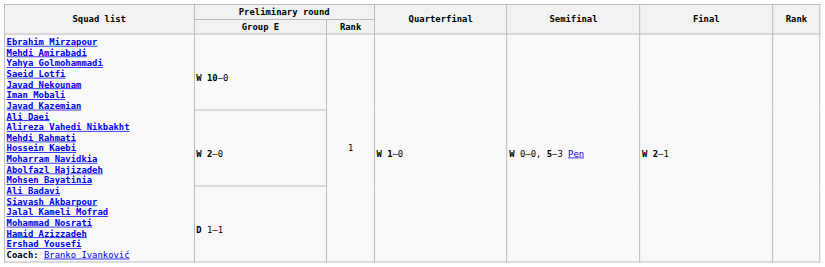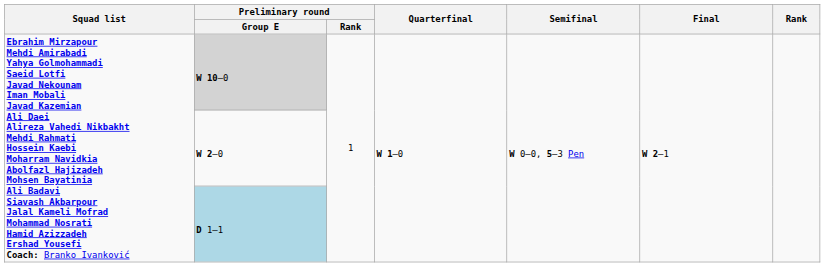(212, 77) no background -> (212, 77) lightgrey background
(210, 229) no background -> (210, 229) lightblue background
